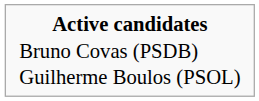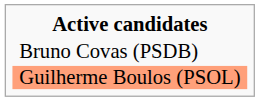(130, 77) no background -> (130, 77) lightsalmon background
